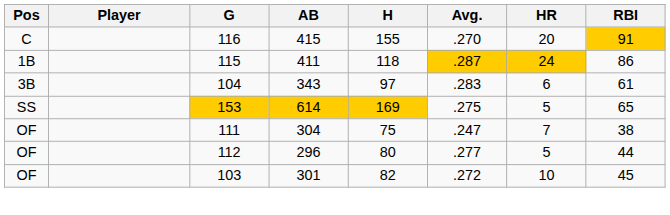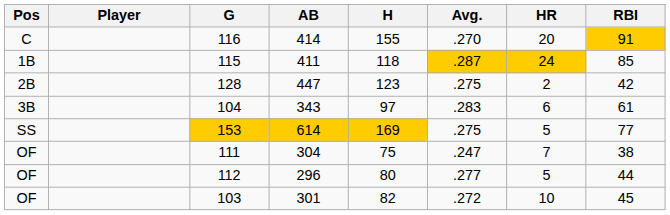(308, 38) 415 -> (308, 38) 414
(626, 61) 86 -> (626, 61) 85
+ row: (229, 84)
(626, 107) 65 -> (626, 130) 77
